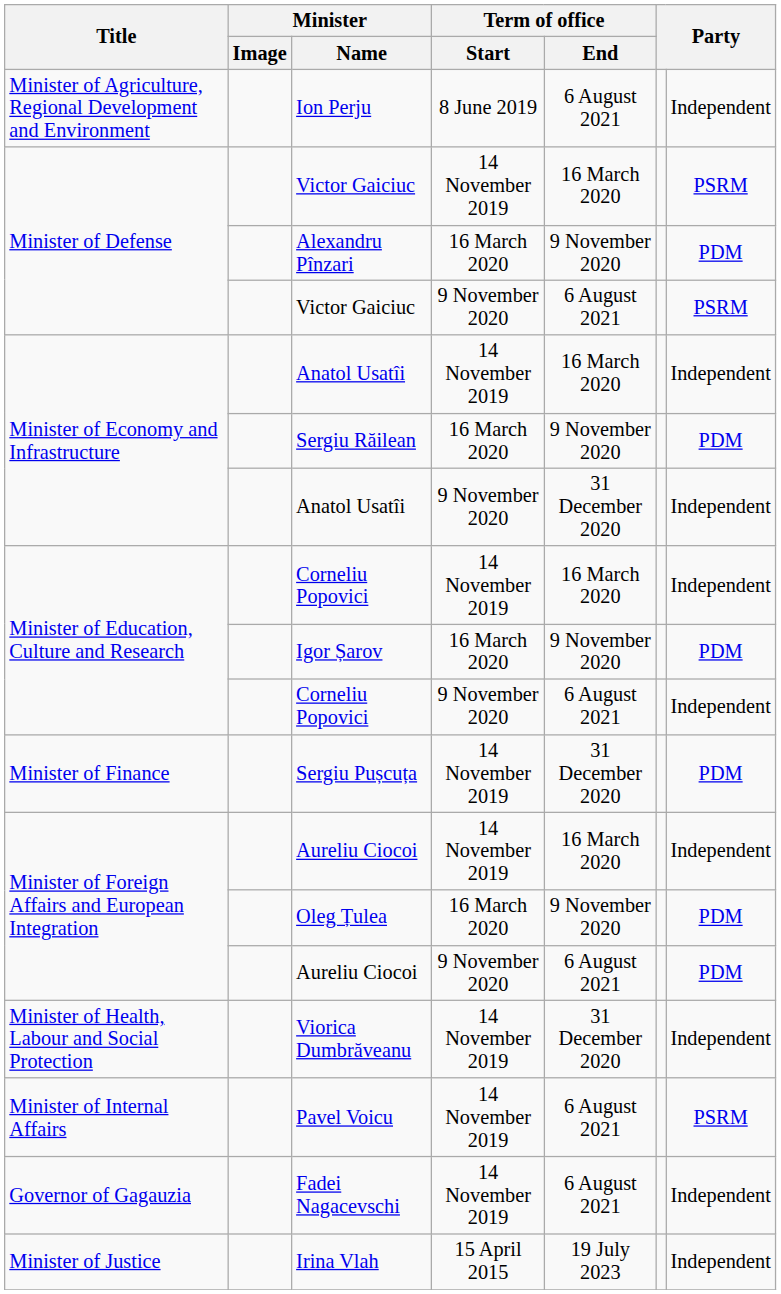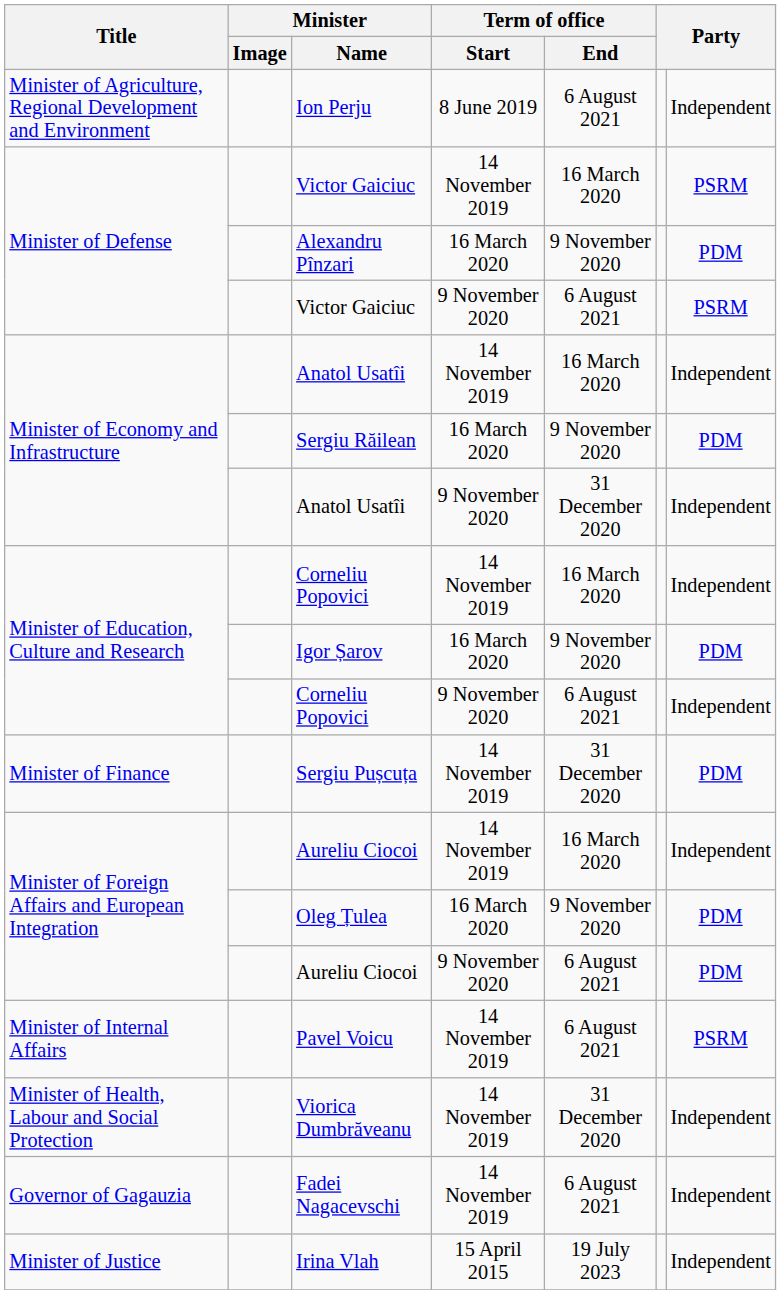rows swapped: (354, 1039) <-> (345, 1117)
